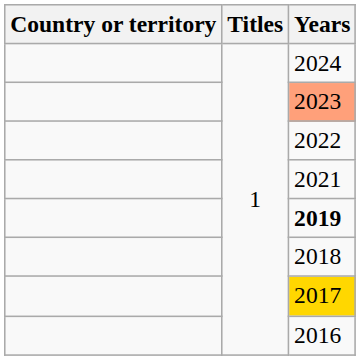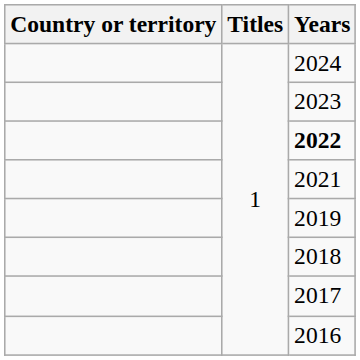(318, 101) lightsalmon background -> (318, 101) no background
(318, 140) normal -> (318, 140) bold
(318, 218) bold -> (318, 218) normal
(318, 296) gold background -> (318, 296) no background
